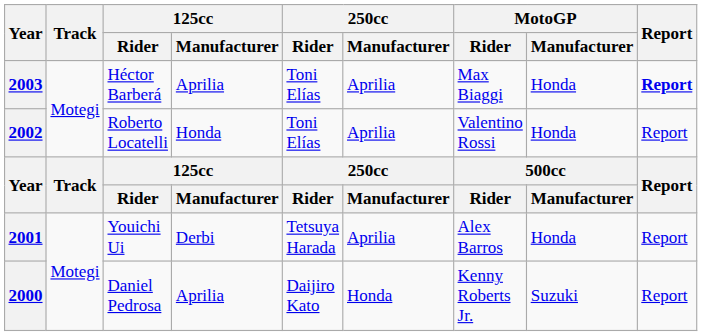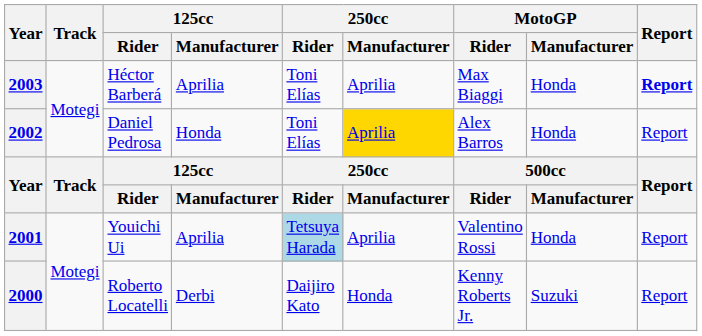(138, 133) Roberto Locatelli -> (134, 133) Daniel Pedrosa
(371, 133) no background -> (371, 133) gold background
(490, 133) Valentino Rossi -> (480, 133) Alex Barros
(195, 237) Derbi -> (200, 237) Aprilia
(313, 237) no background -> (313, 237) lightblue background
(480, 237) Alex Barros -> (490, 237) Valentino Rossi
(134, 295) Daniel Pedrosa -> (138, 295) Roberto Locatelli
(200, 295) Aprilia -> (195, 295) Derbi
